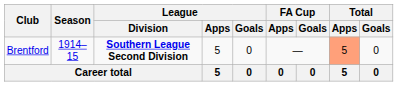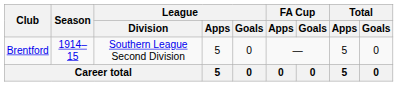(148, 50) bold -> (148, 50) normal
(344, 50) lightsalmon background -> (344, 50) no background
